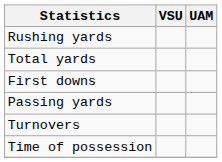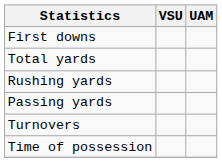rows swapped: (52, 81) <-> (60, 38)
